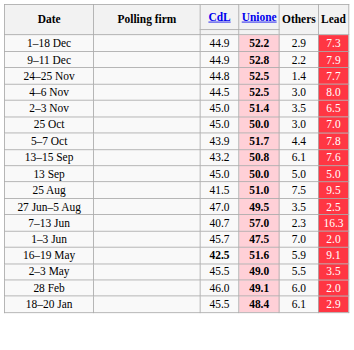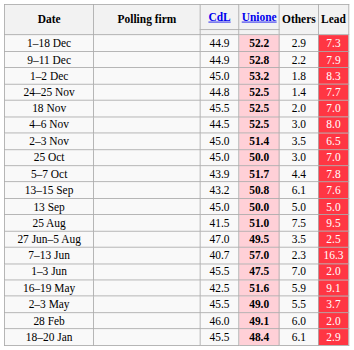+ row: (49, 75)
+ row: (49, 108)
(220, 239) 45.7 -> (220, 271) 45.5
(220, 255) bold -> (220, 288) normal
(333, 271) 3.5 -> (333, 304) 3.7
